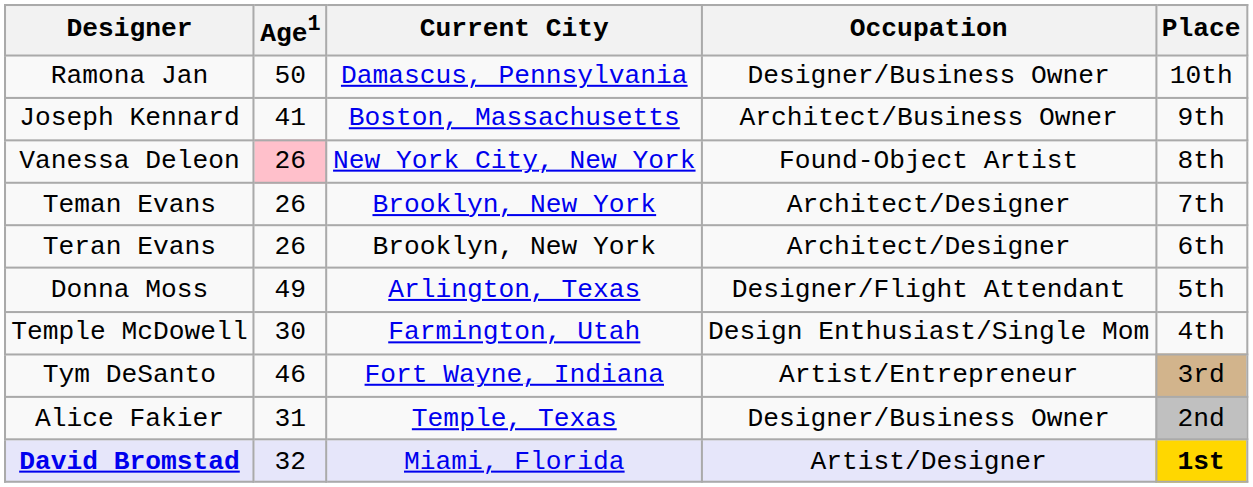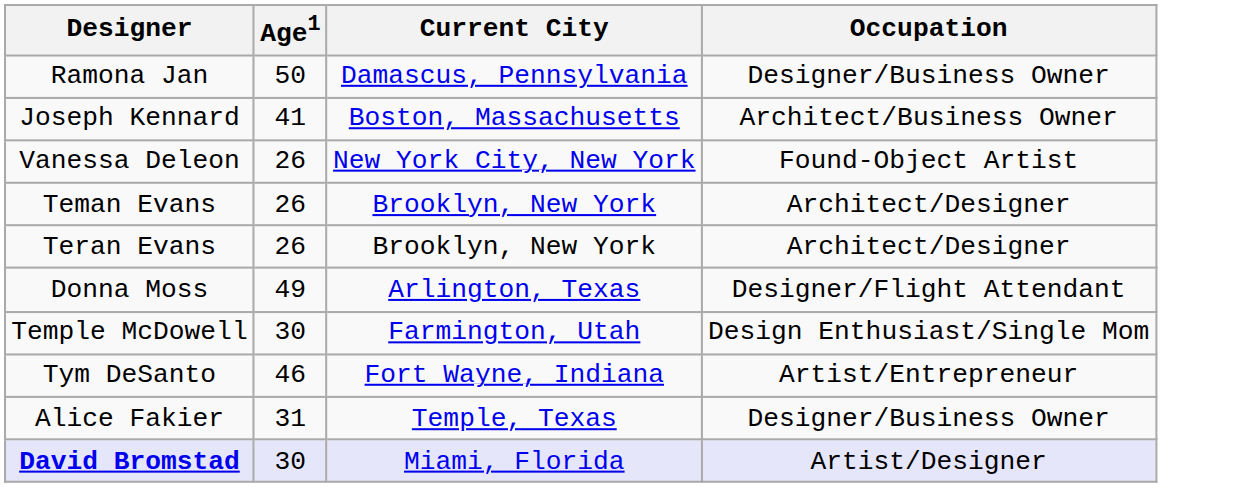- column: (1201, 30)
(290, 162) pink background -> (290, 162) no background
(290, 461) 32 -> (290, 461) 30
